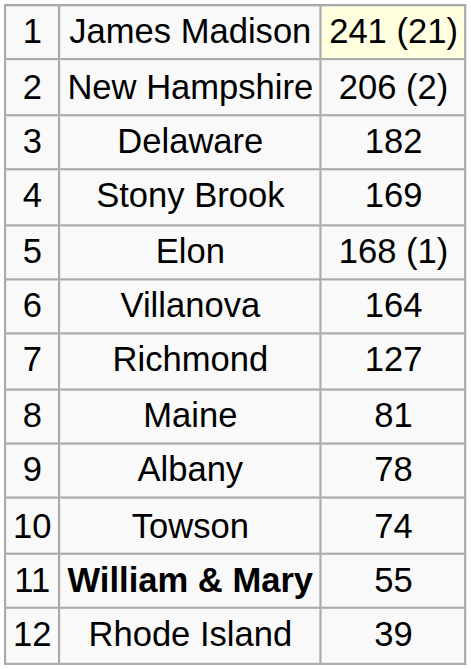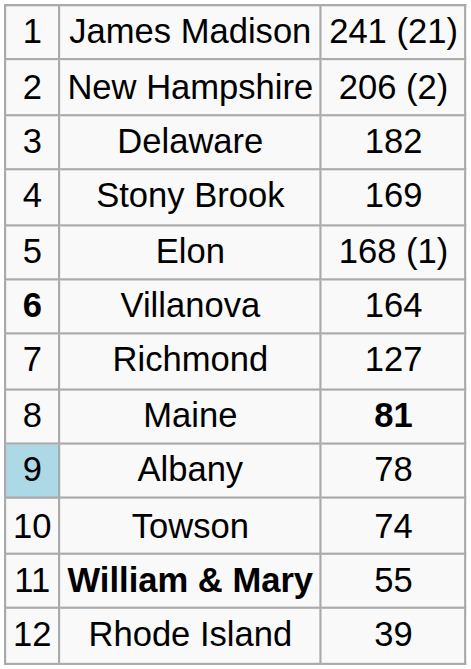(394, 31) lightyellow background -> (394, 31) no background
(32, 305) normal -> (32, 305) bold
(394, 415) normal -> (394, 415) bold
(32, 470) no background -> (32, 470) lightblue background
